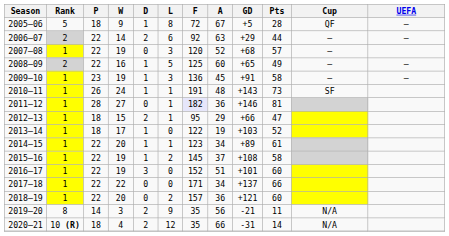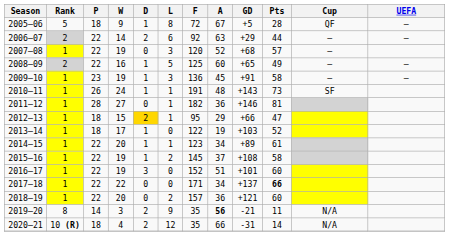(195, 104) lavender background -> (195, 104) no background
(146, 118) no background -> (146, 118) gold background
(277, 185) normal -> (277, 185) bold
(220, 211) normal -> (220, 211) bold
